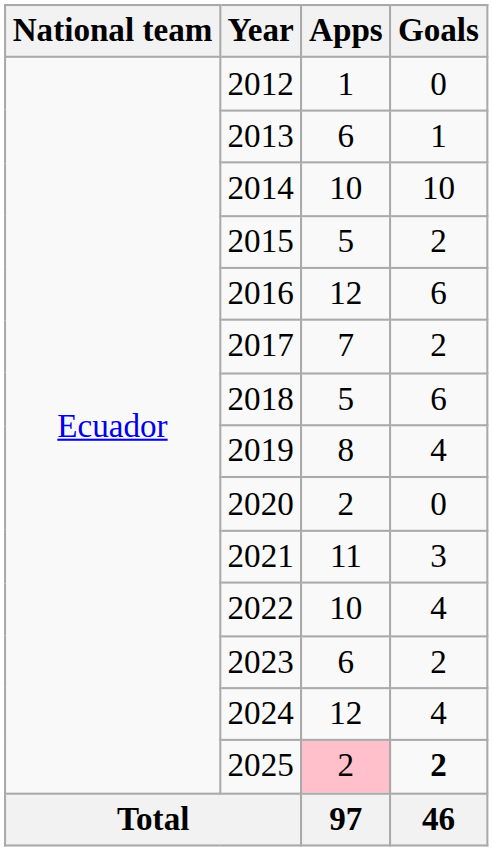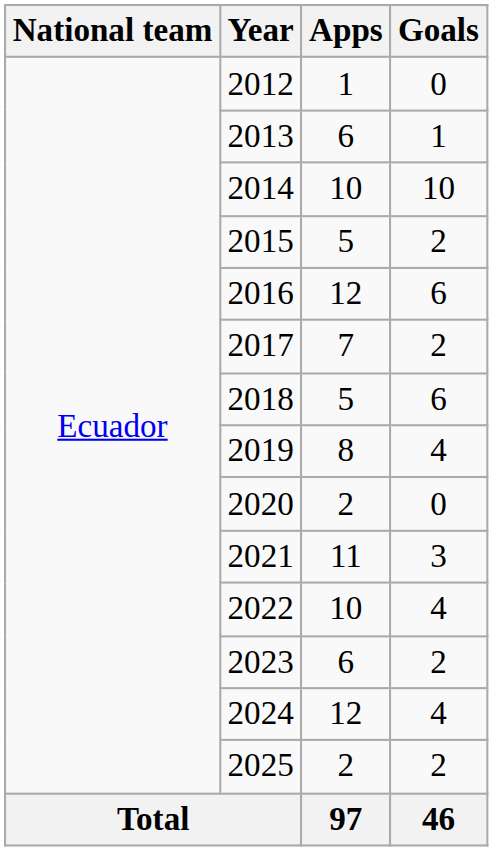(346, 766) pink background -> (346, 766) no background
(438, 766) bold -> (438, 766) normal
